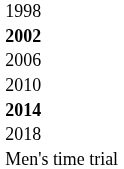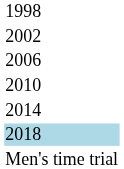(23, 36) bold -> (23, 36) normal
(23, 109) bold -> (23, 109) normal
(23, 134) no background -> (23, 134) lightblue background
